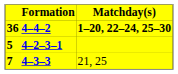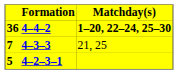rows swapped: (10, 61) <-> (10, 45)
